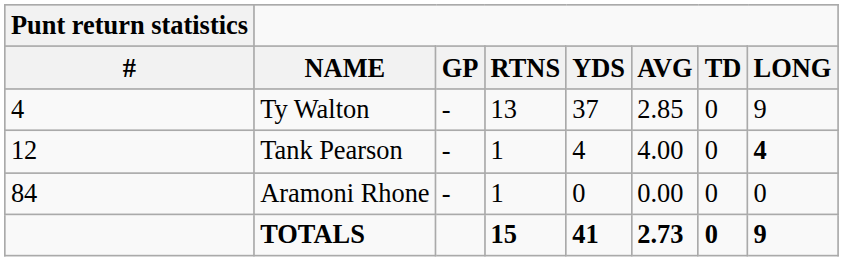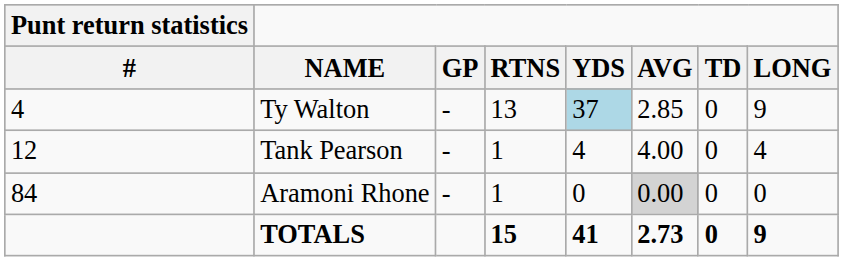(585, 109) no background -> (585, 109) lightblue background
(760, 151) bold -> (760, 151) normal
(660, 192) no background -> (660, 192) lightgrey background
